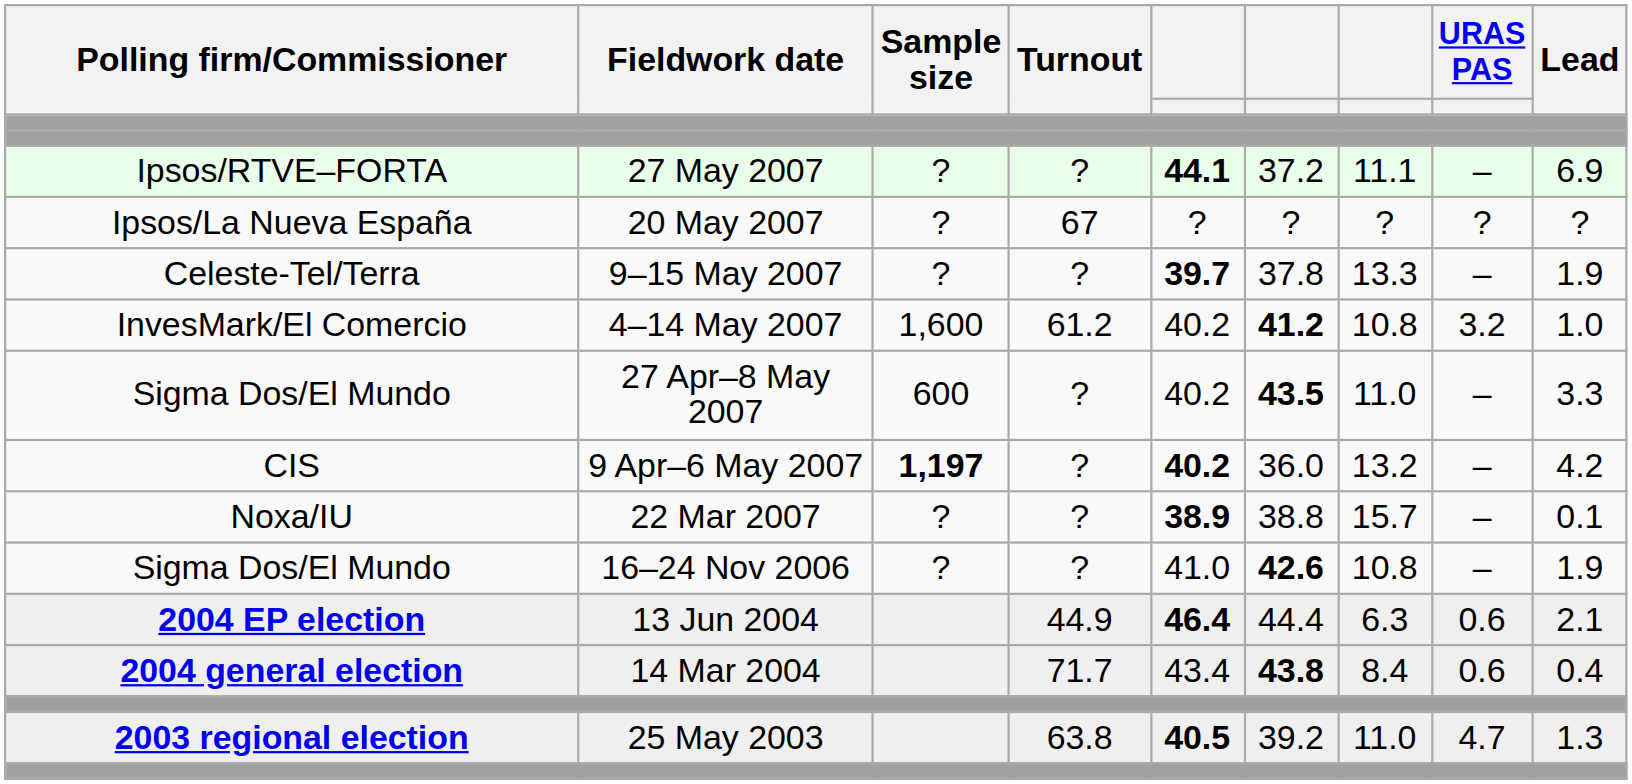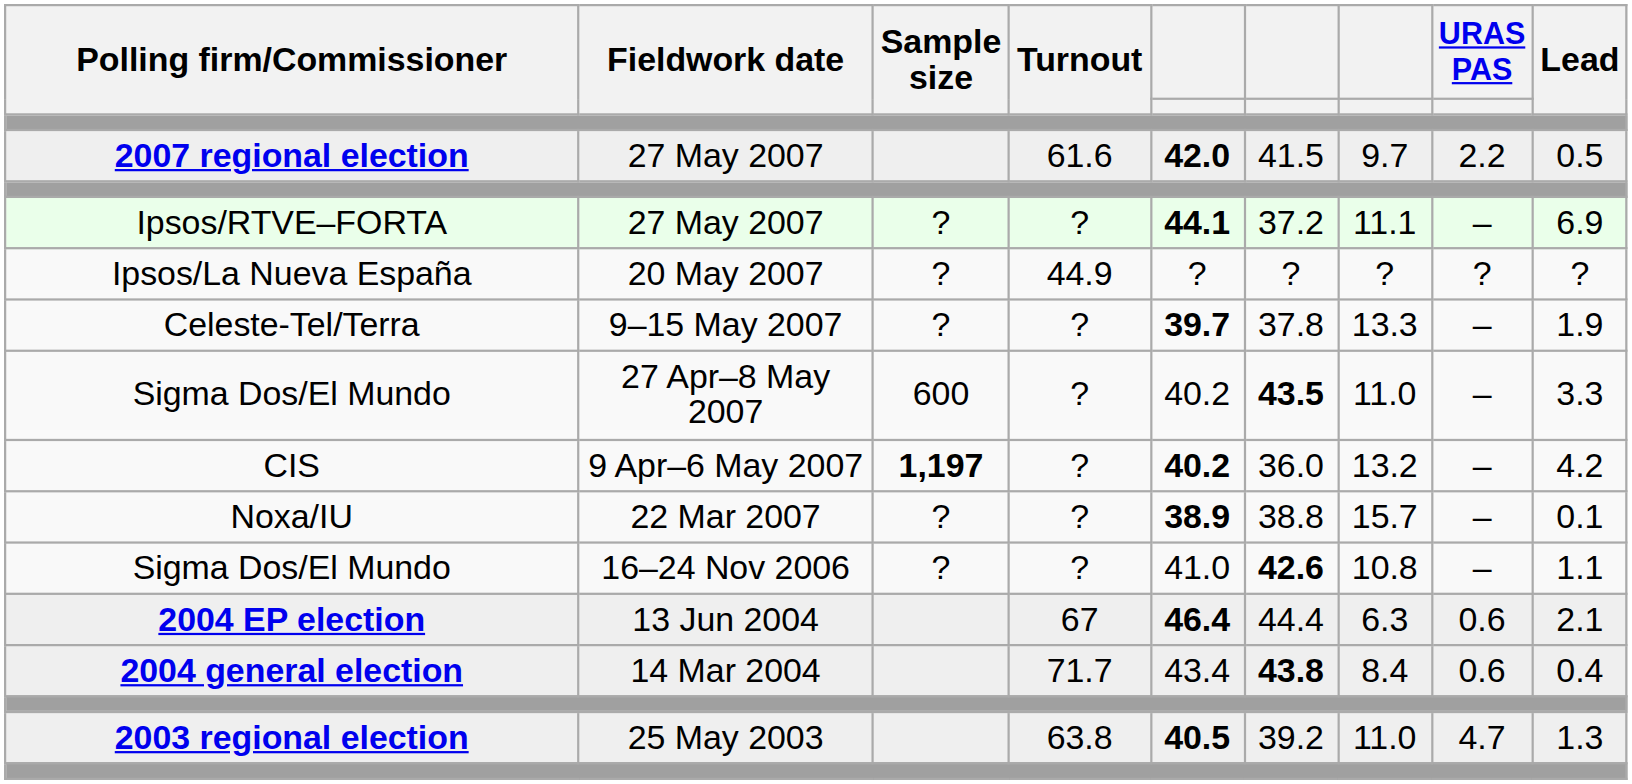+ row: (292, 155)
(1080, 222) 67 -> (1080, 274) 44.9
- row: (292, 325)
(1580, 566) 1.9 -> (1580, 566) 1.1
(1080, 618) 44.9 -> (1080, 618) 67
